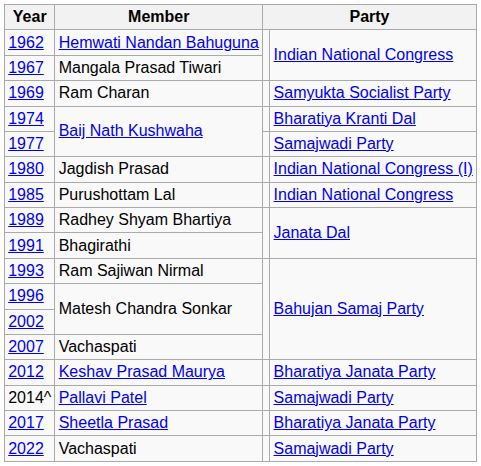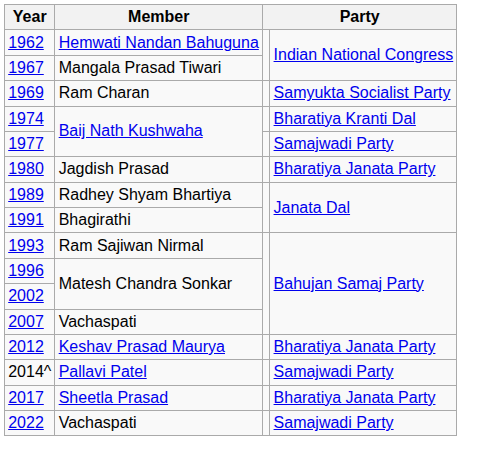(373, 169) Indian National Congress (I) -> (354, 169) Bharatiya Janata Party
- row: (26, 194)
